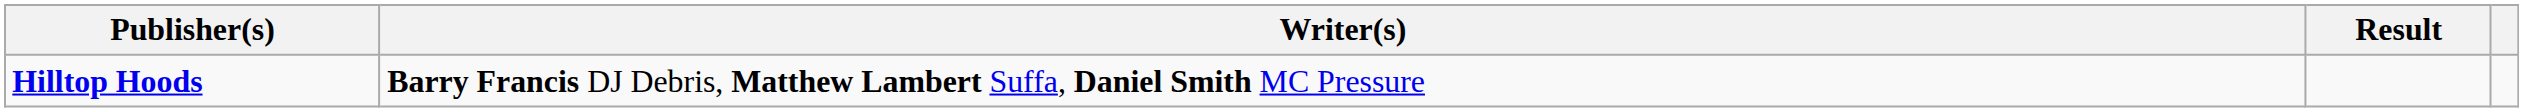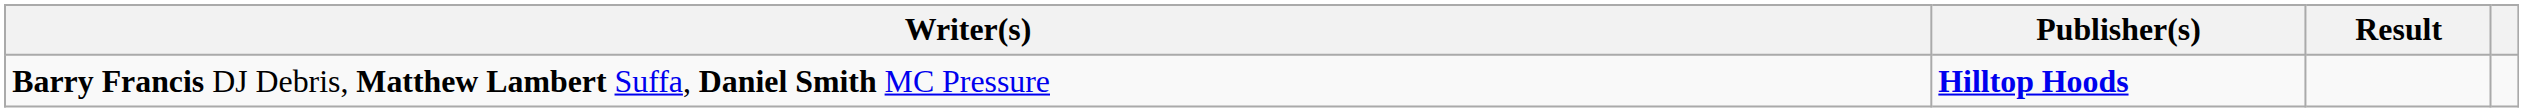columns swapped: (1343, 29) <-> (192, 29)
